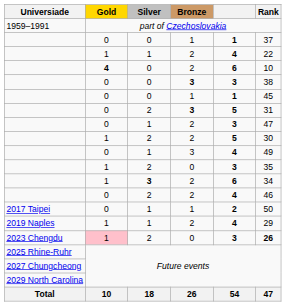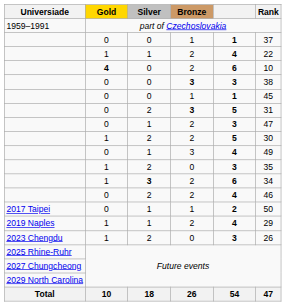(106, 237) pink background -> (106, 237) no background
(268, 237) bold -> (268, 237) normal
